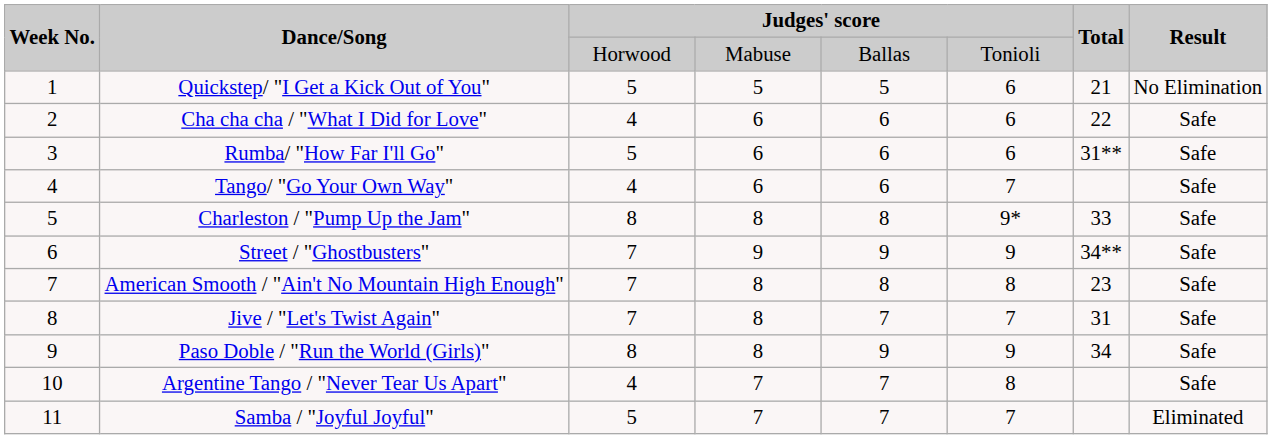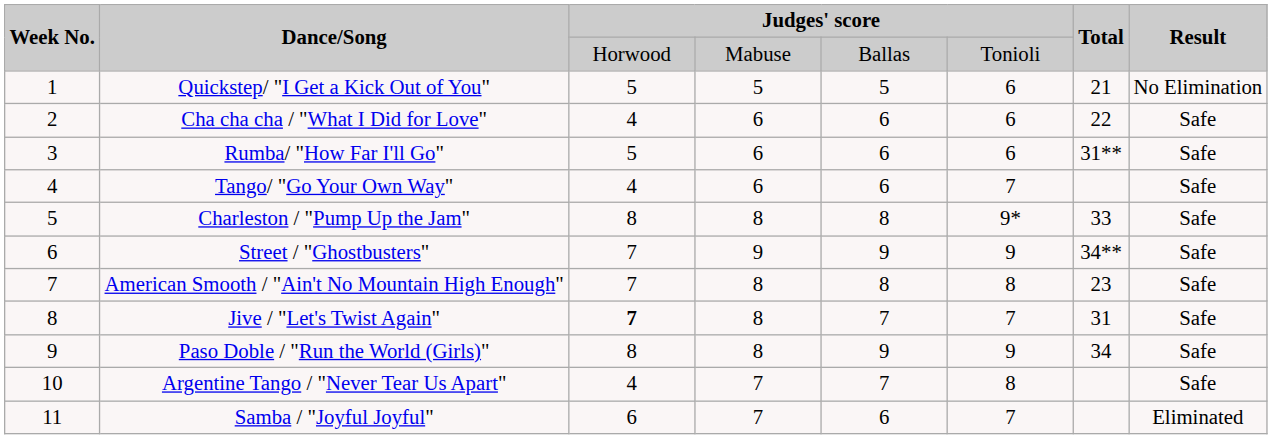(632, 317) normal -> (632, 317) bold
(632, 416) 5 -> (632, 416) 6
(884, 416) 7 -> (884, 416) 6
